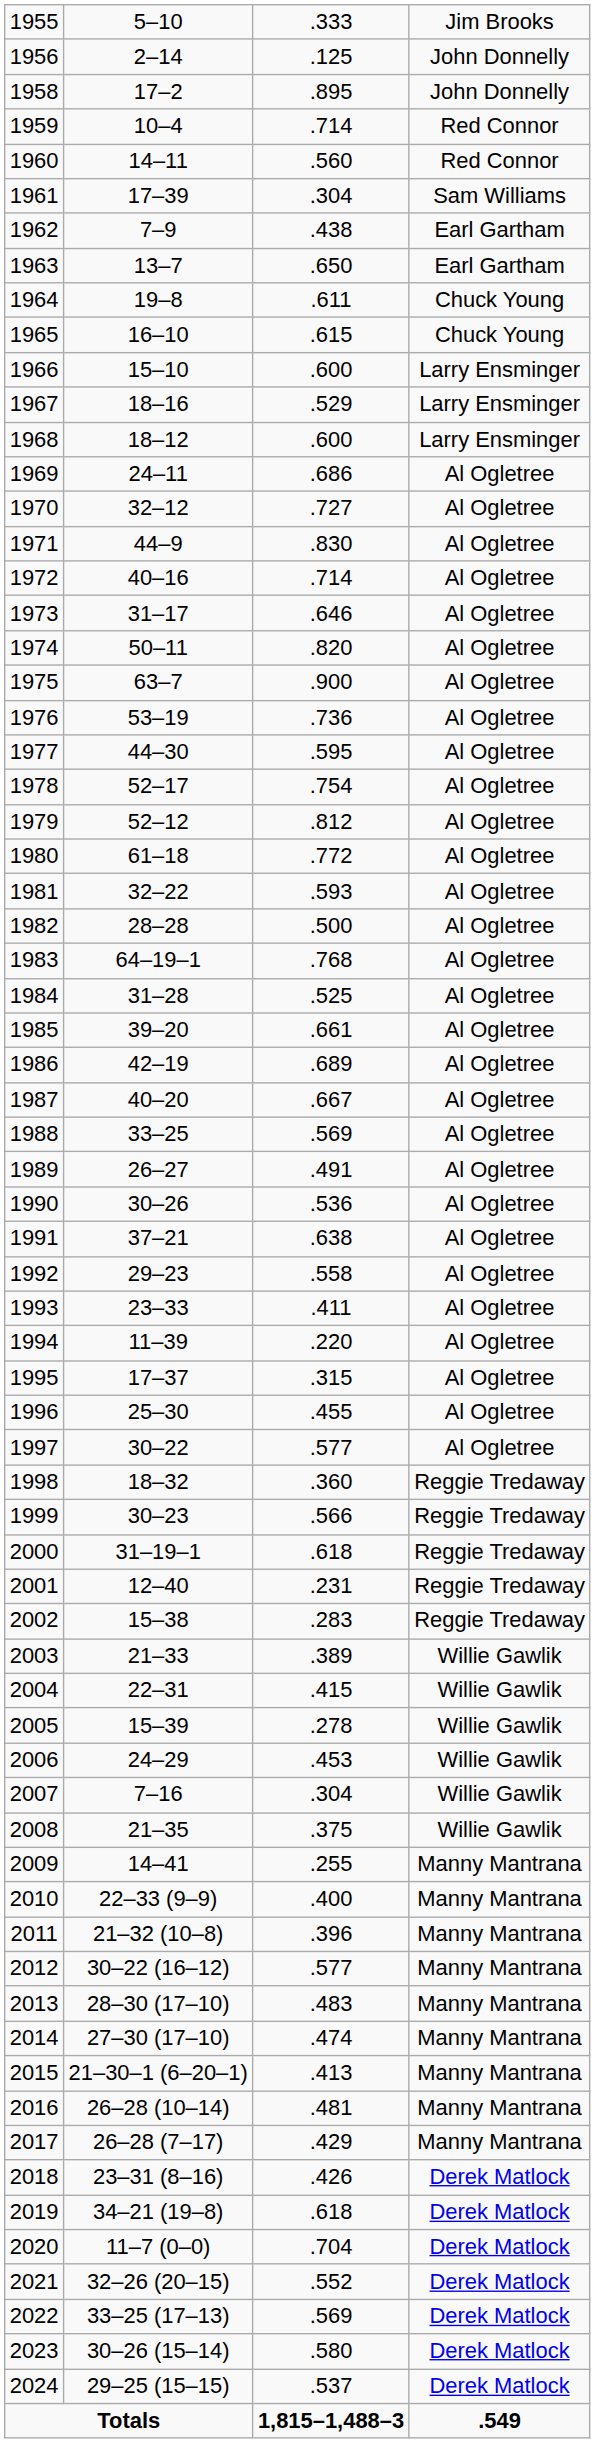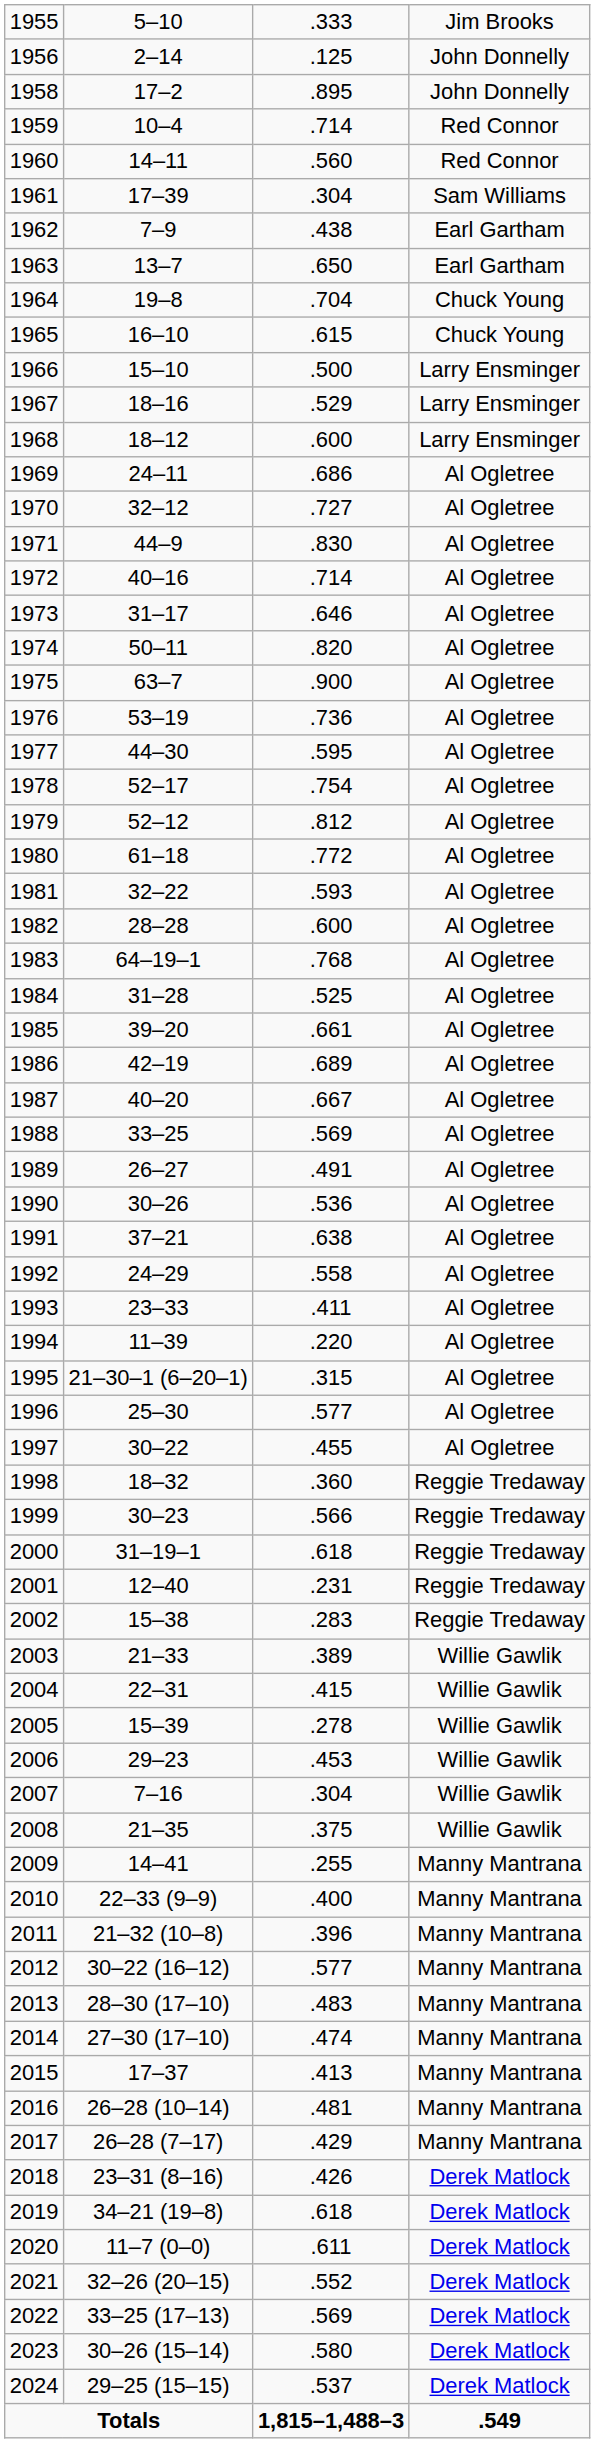(331, 299) .611 -> (331, 299) .704
(331, 369) .600 -> (331, 369) .500
(331, 925) .500 -> (331, 925) .600
(158, 1273) 29–23 -> (158, 1273) 24–29
(158, 1377) 17–37 -> (158, 1377) 21–30–1 (6–20–1)
(331, 1412) .455 -> (331, 1412) .577
(331, 1447) .577 -> (331, 1447) .455
(158, 1760) 24–29 -> (158, 1760) 29–23
(158, 2072) 21–30–1 (6–20–1) -> (158, 2072) 17–37
(331, 2246) .704 -> (331, 2246) .611
